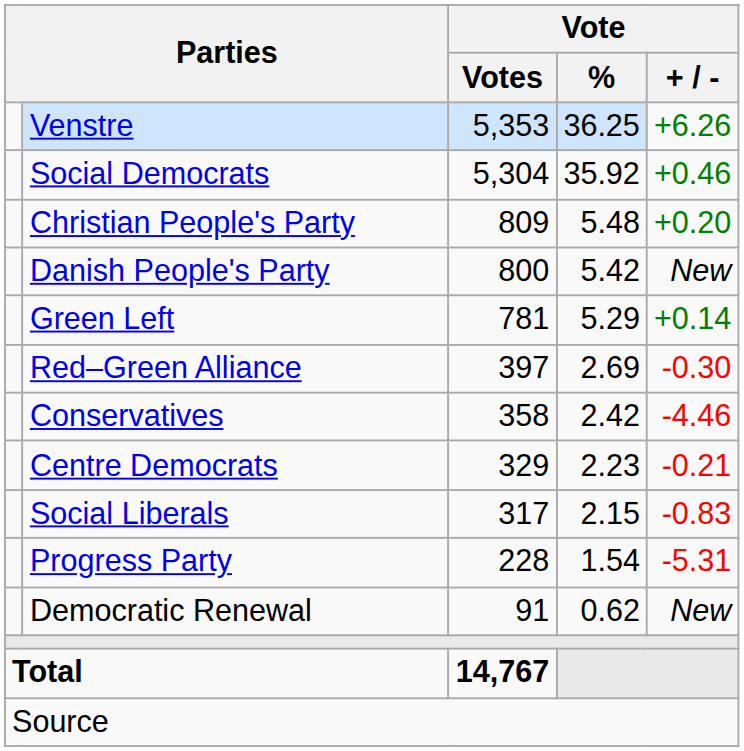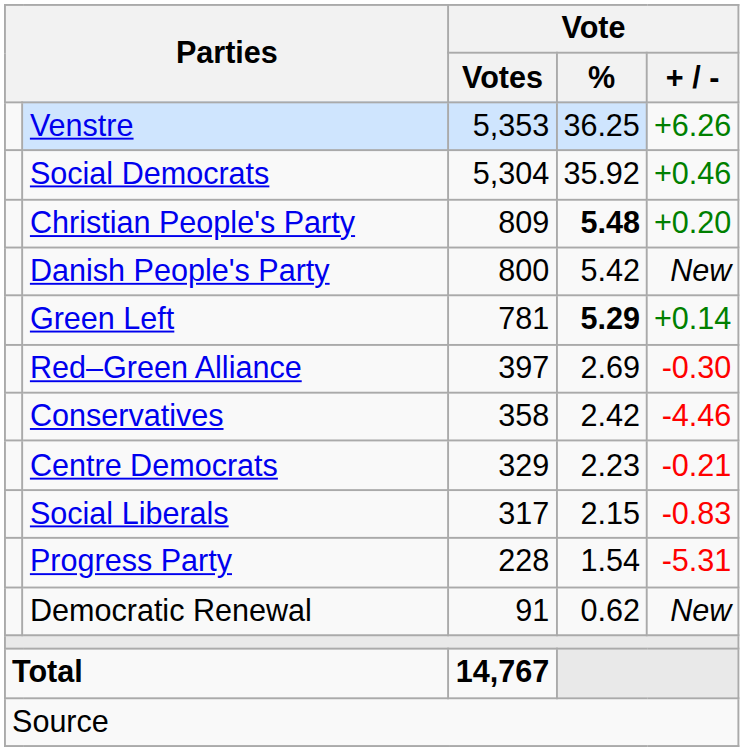(610, 222) normal -> (610, 222) bold
(610, 319) normal -> (610, 319) bold
